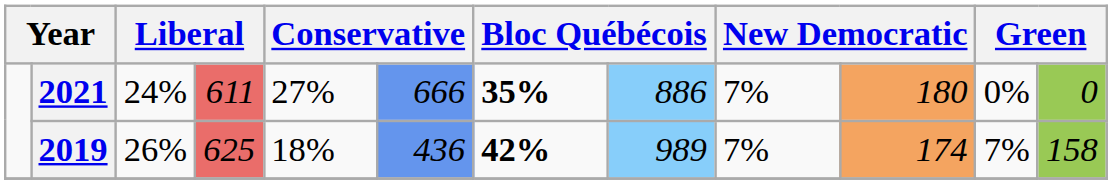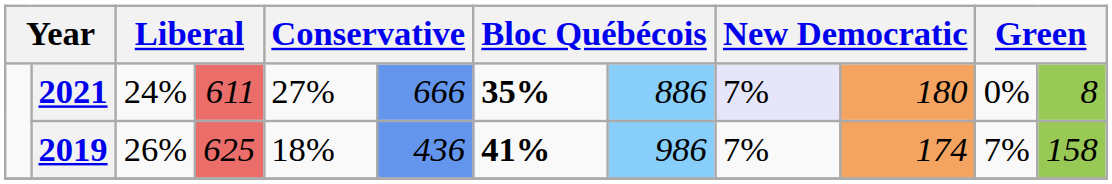(746, 91) no background -> (746, 91) lavender background
(1089, 91) 0 -> (1089, 91) 8
(516, 148) 42% -> (516, 148) 41%
(681, 148) 989 -> (681, 148) 986
